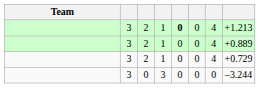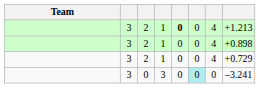(239, 43) +0.889 -> (239, 43) +0.898
(197, 75) no background -> (197, 75) paleturquoise background
(239, 75) –3.244 -> (239, 75) –3.241
